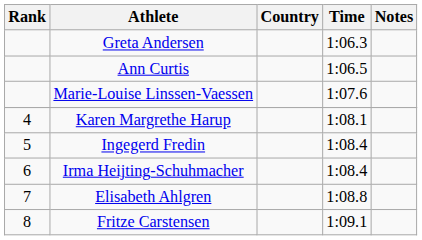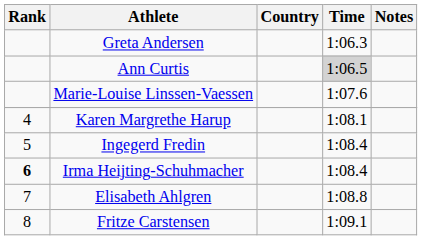(347, 68) no background -> (347, 68) lightgrey background
(27, 171) normal -> (27, 171) bold
